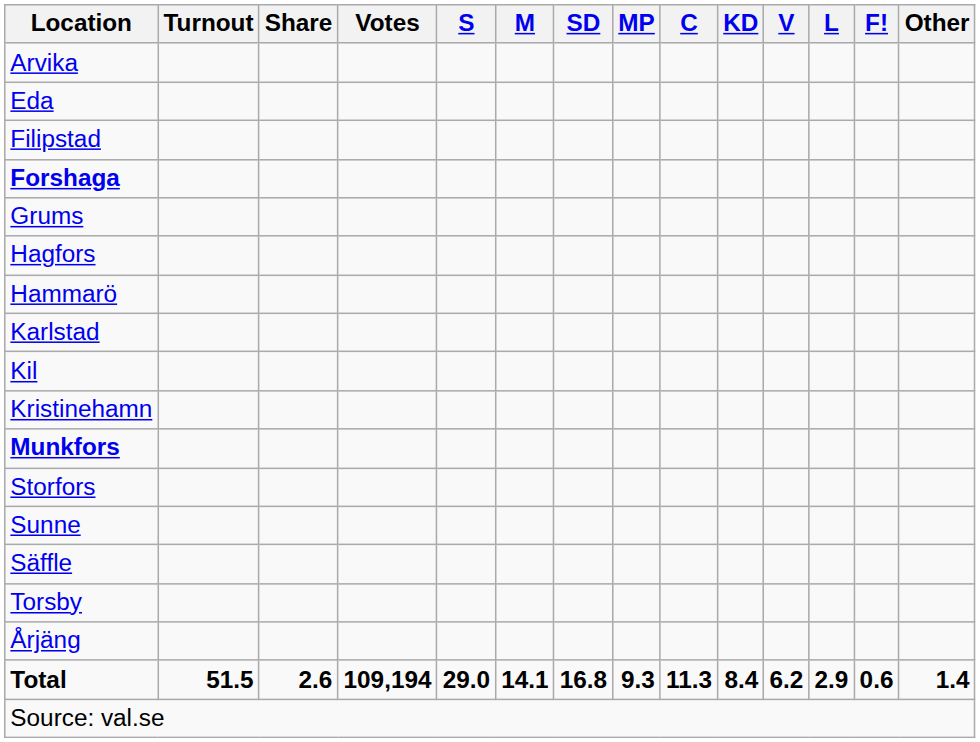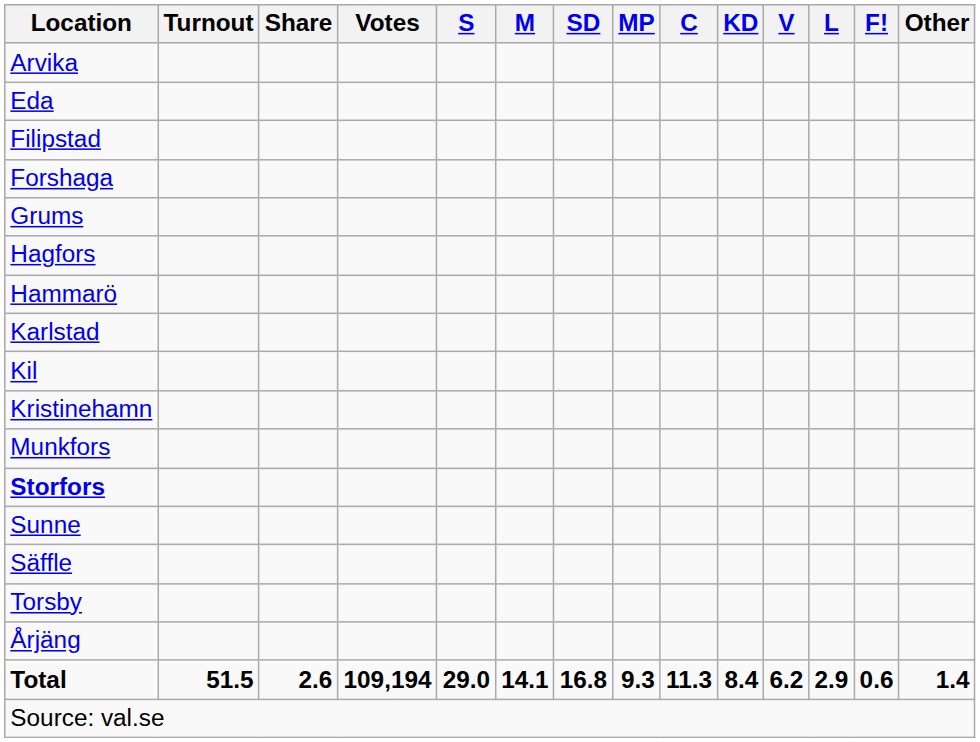(65, 178) bold -> (62, 178) normal
(65, 448) bold -> (60, 448) normal
(53, 486) normal -> (58, 486) bold
